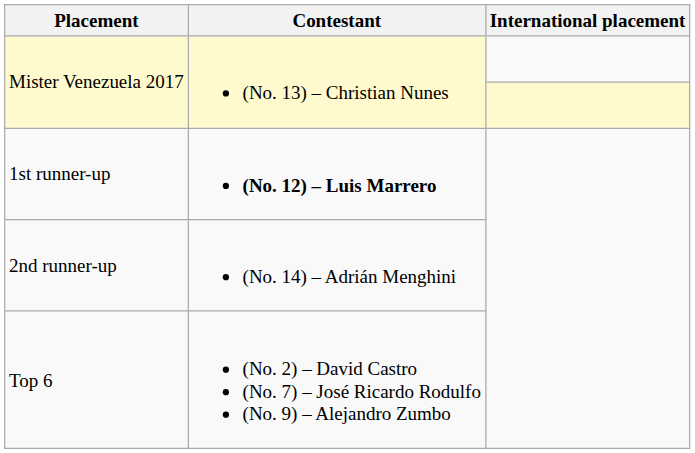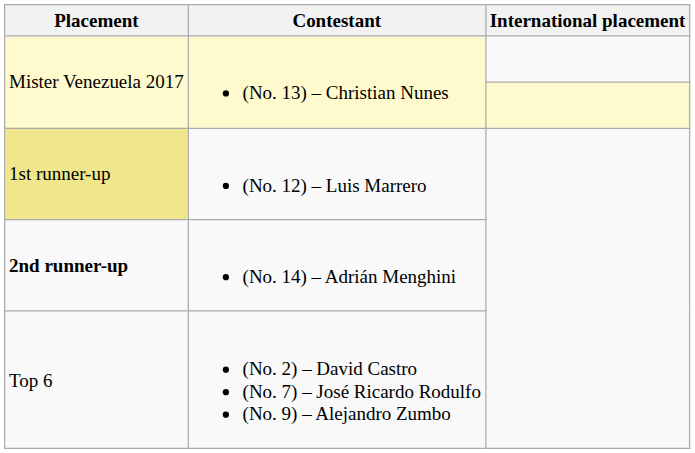(60, 173) no background -> (60, 173) khaki background
(337, 185) bold -> (337, 185) normal
(63, 265) normal -> (69, 265) bold
